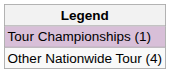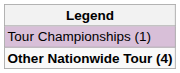(85, 58) normal -> (90, 58) bold
